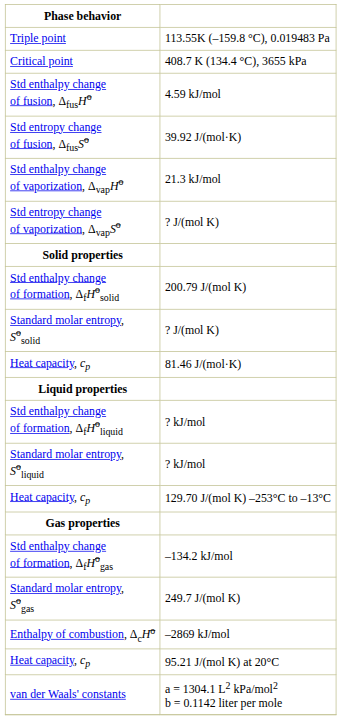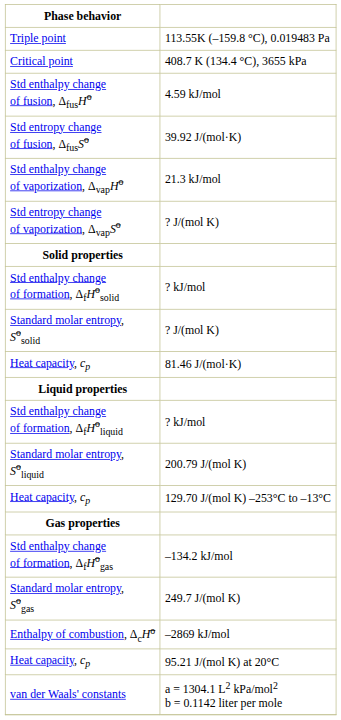(206, 287) 200.79 J/(mol K) -> (185, 287) ? kJ/mol
(185, 464) ? kJ/mol -> (206, 464) 200.79 J/(mol K)
